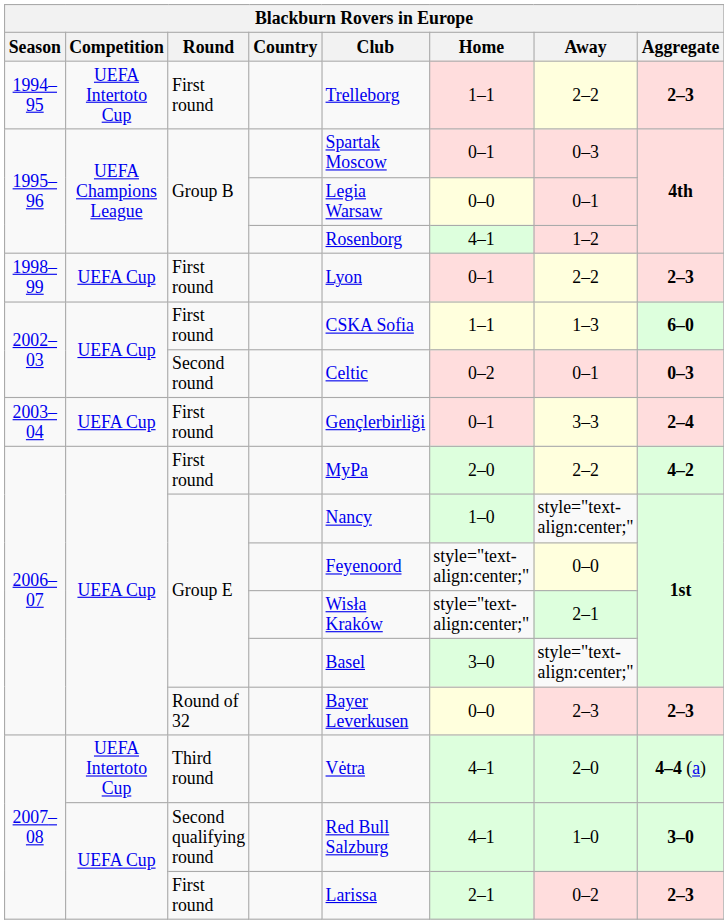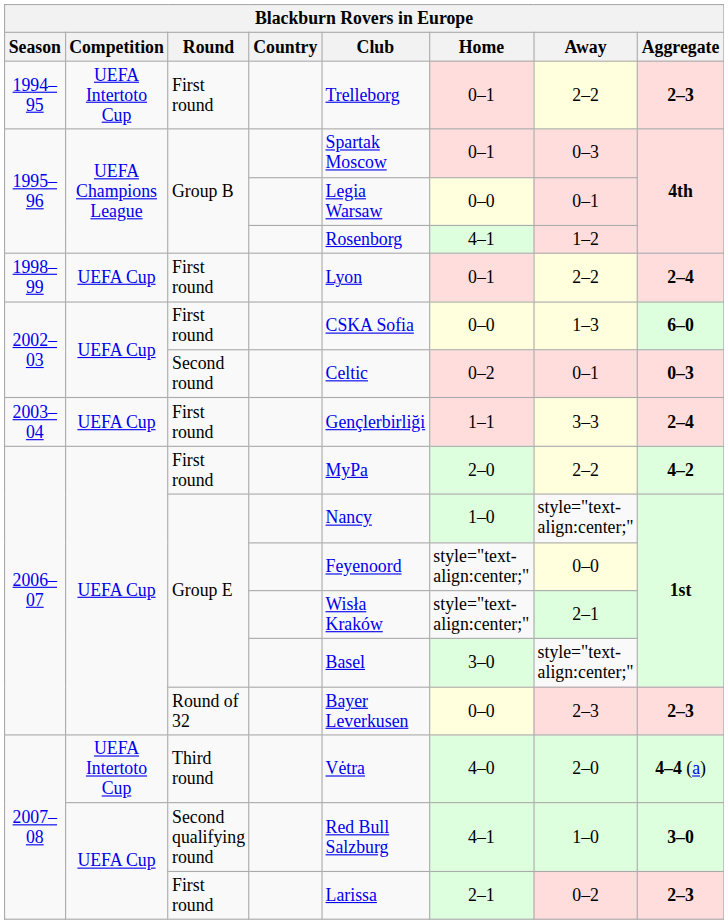(481, 94) 1–1 -> (481, 94) 0–1
(681, 277) 2–3 -> (681, 277) 2–4
(481, 325) 1–1 -> (481, 325) 0–0
(481, 421) 0–1 -> (481, 421) 1–1
(481, 768) 4–1 -> (481, 768) 4–0
